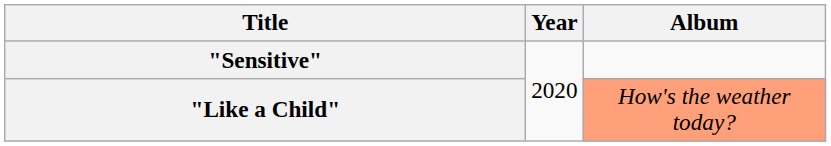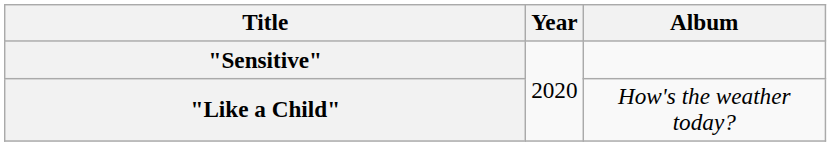(704, 109) lightsalmon background -> (704, 109) no background
